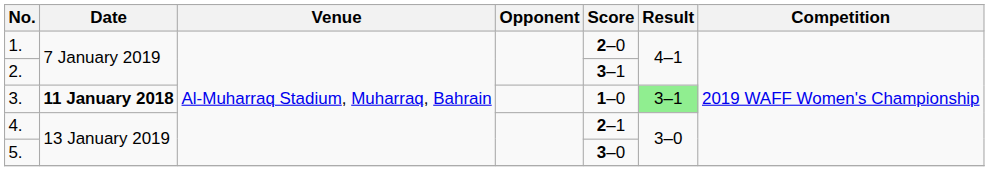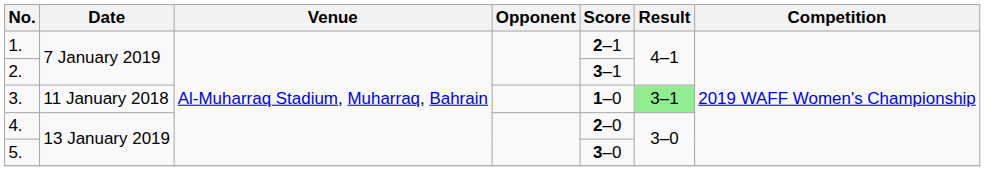(611, 44) 2–0 -> (607, 44) 2–1
(109, 98) bold -> (106, 98) normal
(611, 125) 2–1 -> (607, 125) 2–0
